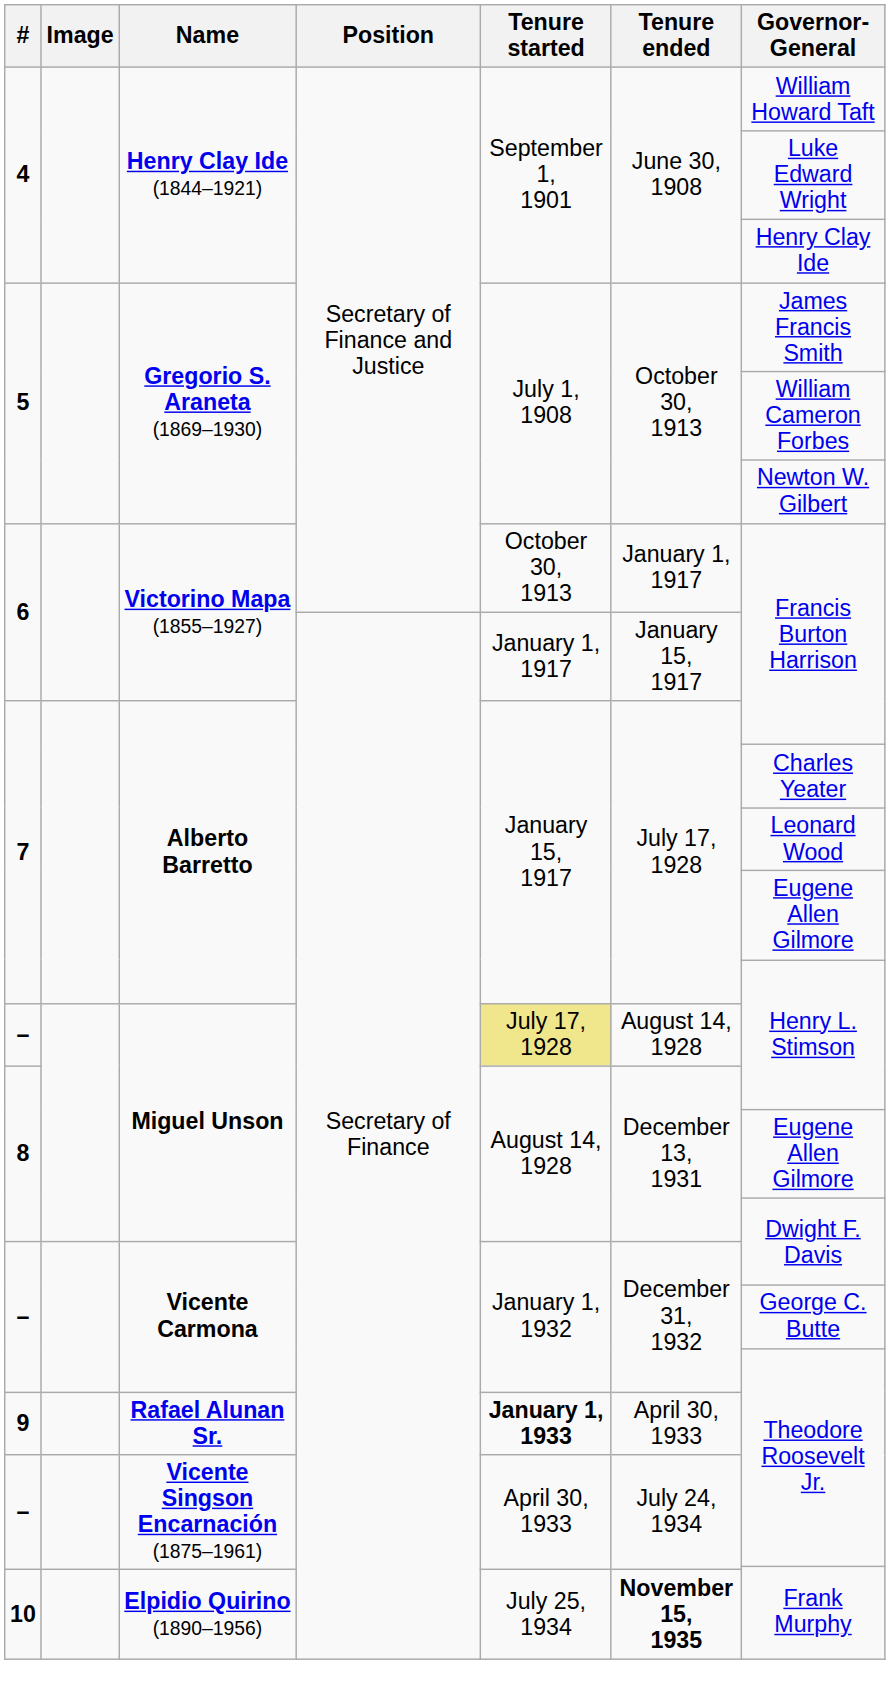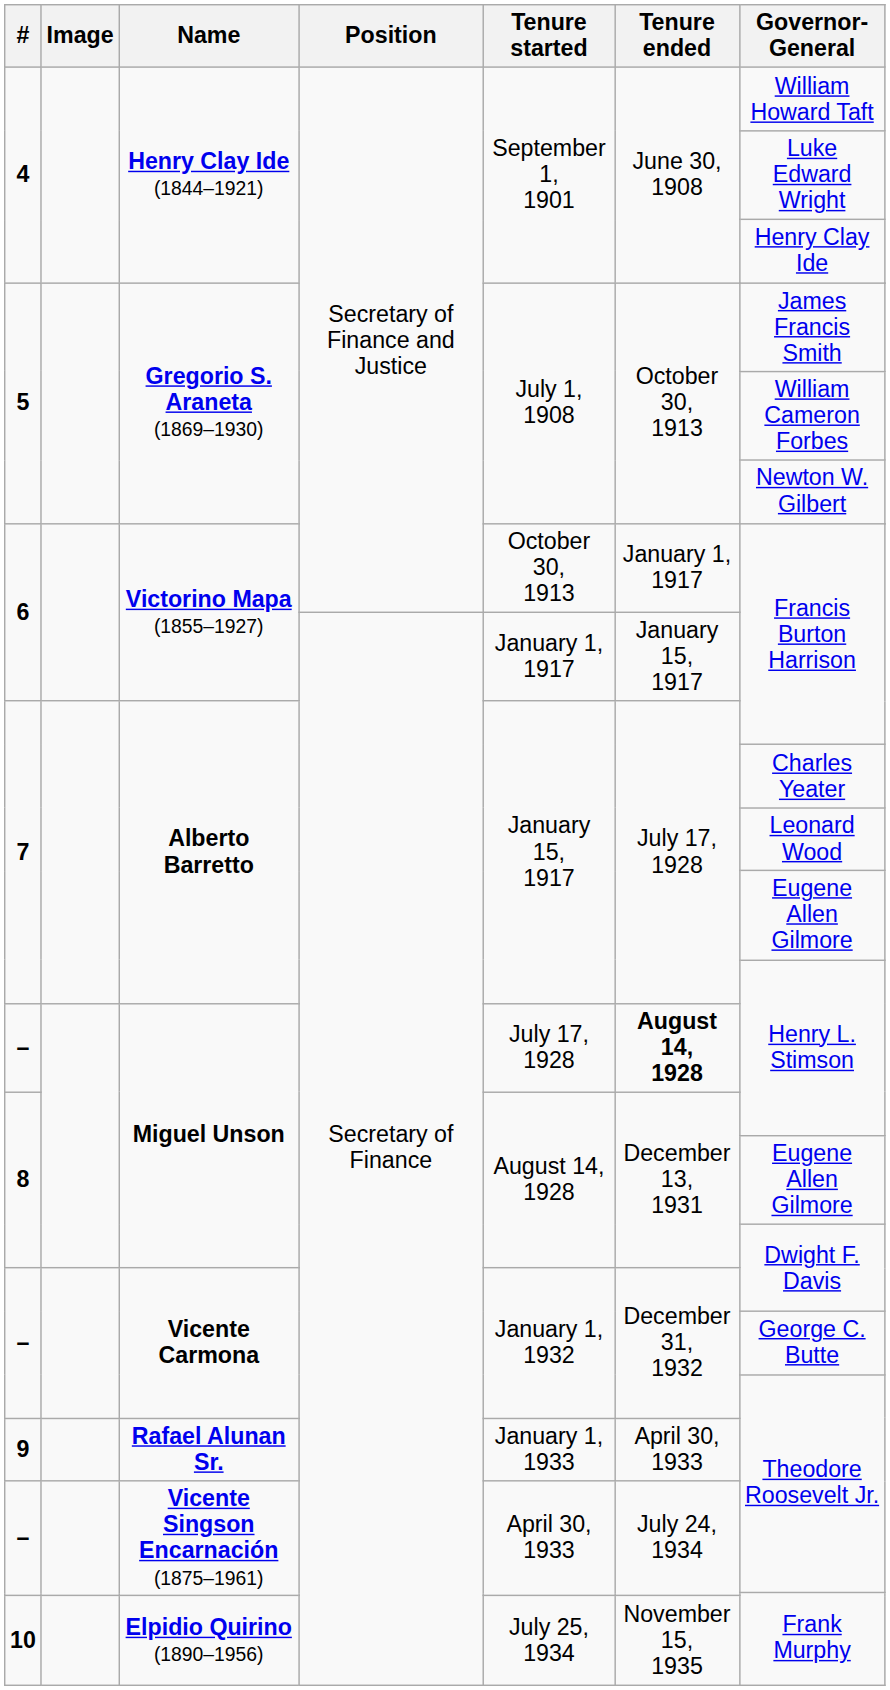(546, 1034) khaki background -> (549, 1047) no background
(676, 1034) normal -> (677, 1047) bold
(546, 1423) bold -> (549, 1449) normal
(676, 1614) bold -> (677, 1640) normal
